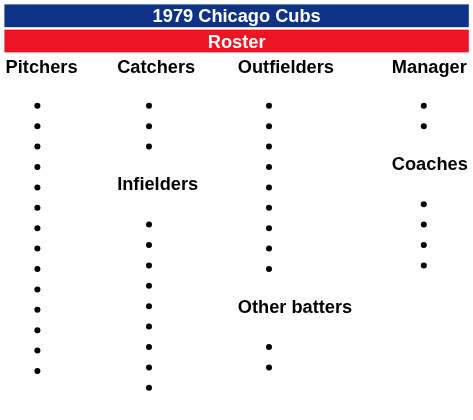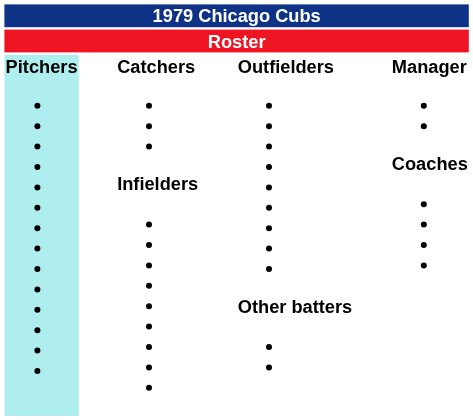(42, 218) no background -> (42, 218) paleturquoise background
